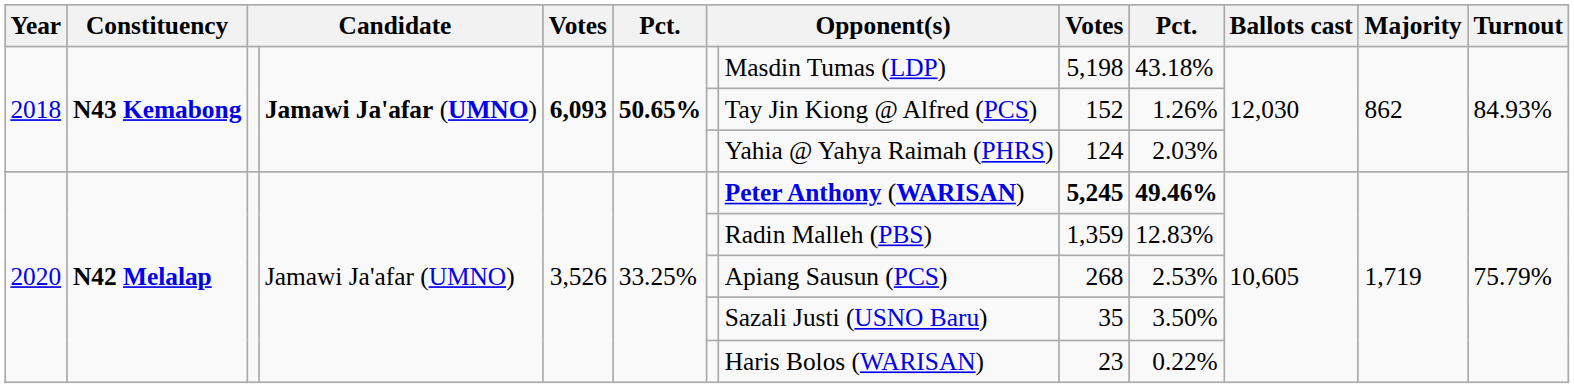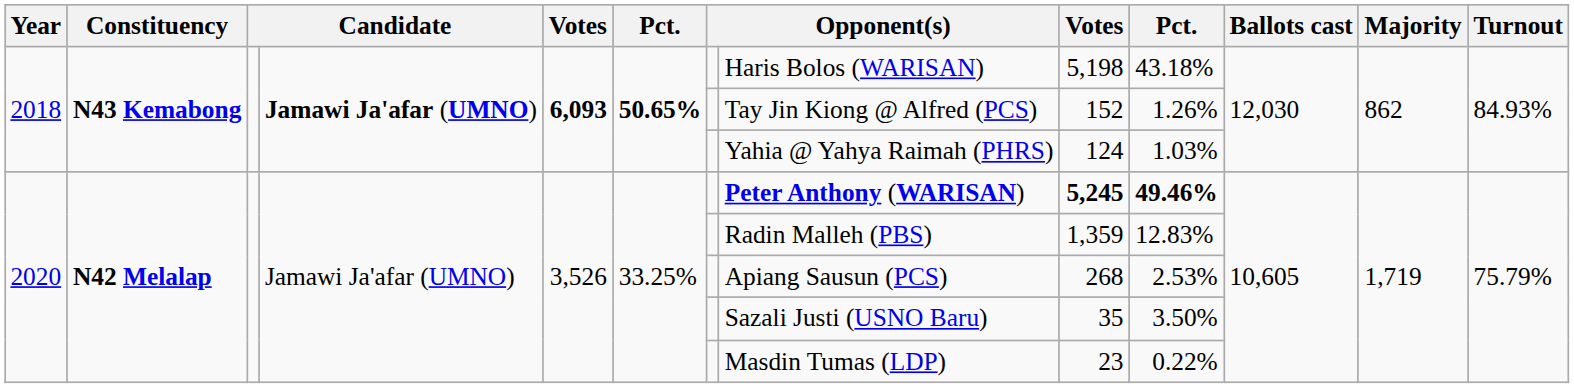(835, 67) Masdin Tumas (LDP) -> (854, 67) Haris Bolos (WARISAN)
(1185, 150) 2.03% -> (1185, 150) 1.03%
(854, 360) Haris Bolos (WARISAN) -> (835, 360) Masdin Tumas (LDP)
